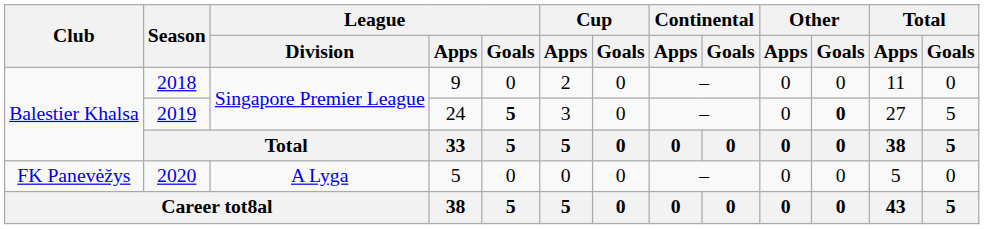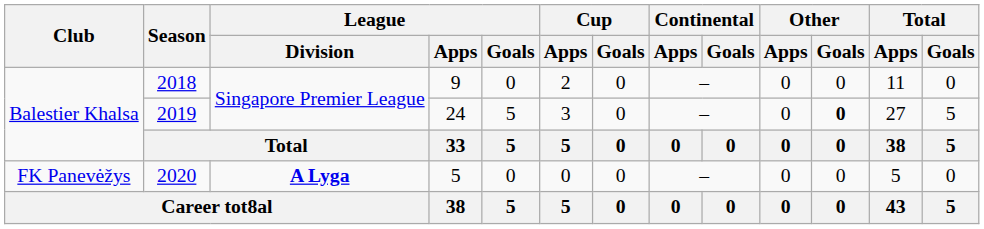(511, 113) bold -> (511, 113) normal
(320, 176) normal -> (320, 176) bold
